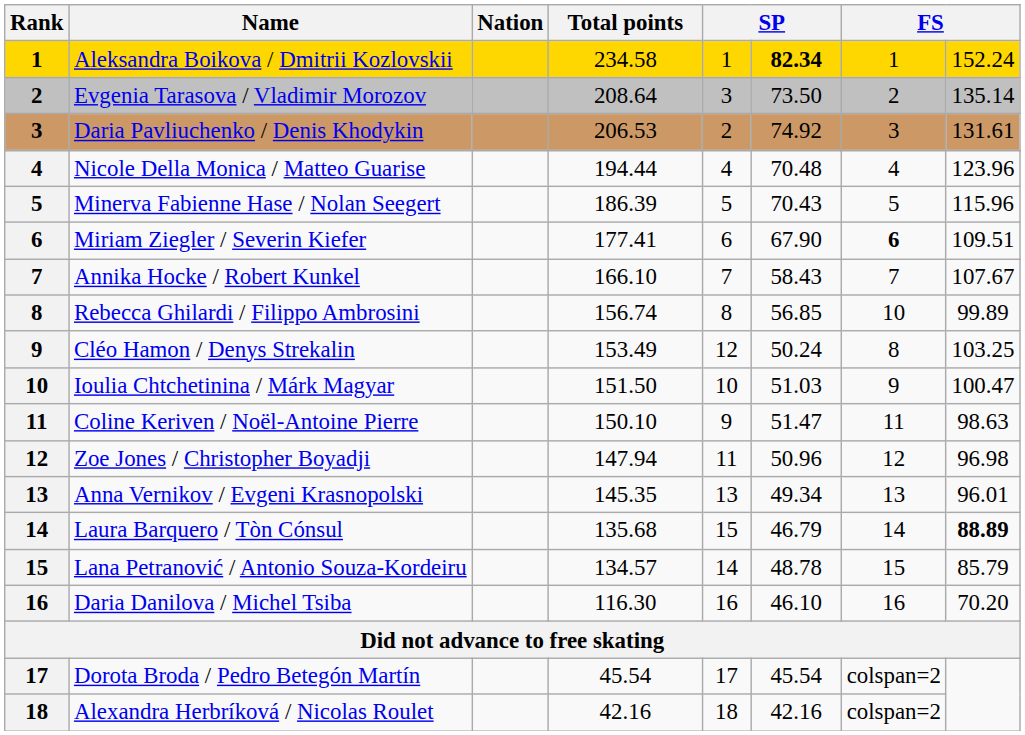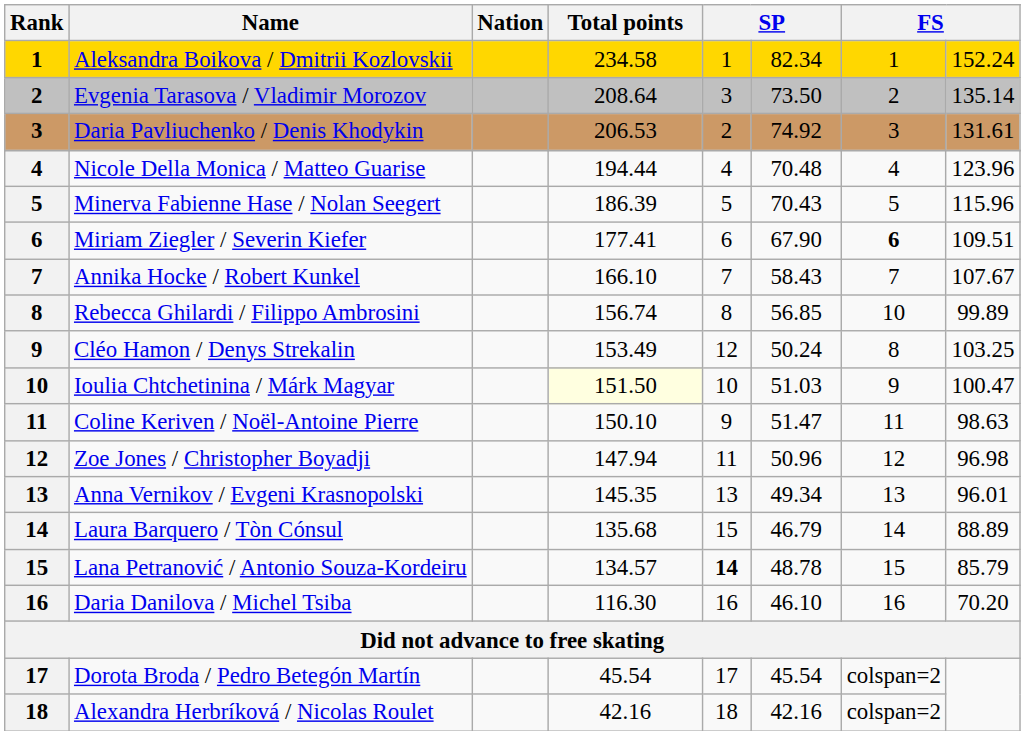(796, 58) bold -> (796, 58) normal
(625, 385) no background -> (625, 385) lightyellow background
(983, 530) bold -> (983, 530) normal
(727, 566) normal -> (727, 566) bold
